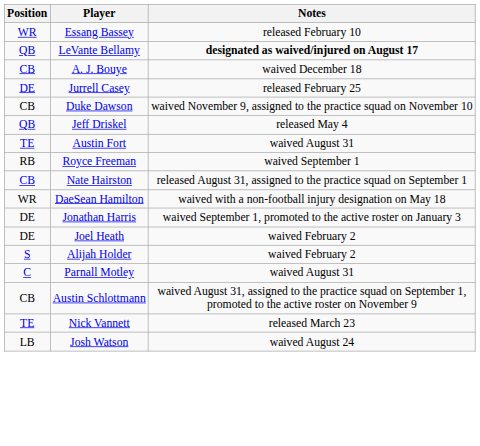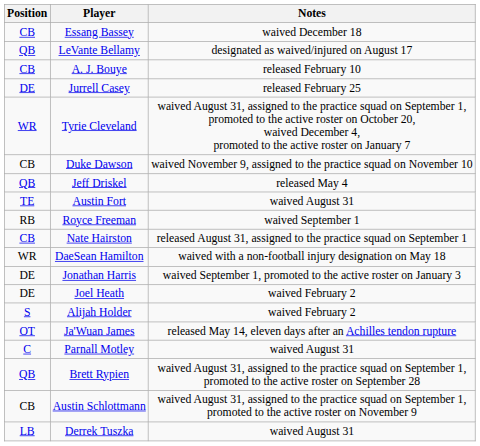(27, 32) WR -> (27, 32) CB
(312, 32) released February 10 -> (312, 32) waived December 18
(312, 50) bold -> (312, 50) normal
(312, 69) waived December 18 -> (312, 69) released February 10
+ row: (99, 126)
+ row: (99, 331)
+ row: (99, 374)
+ row: (99, 431)
- row: (99, 323)
- row: (99, 341)
